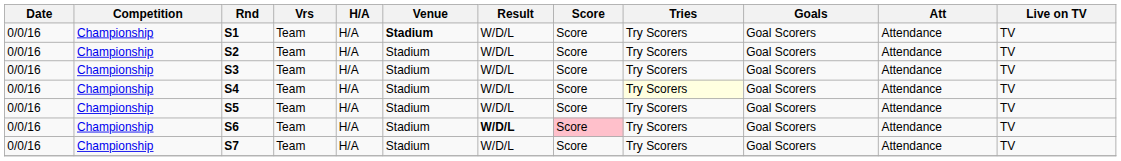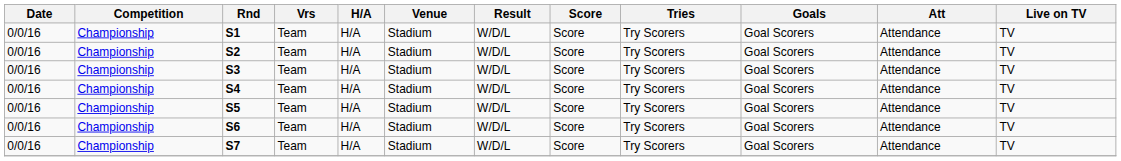(409, 32) bold -> (410, 32) normal
(657, 89) lightyellow background -> (654, 89) no background
(498, 127) bold -> (494, 127) normal
(572, 127) pink background -> (569, 127) no background
